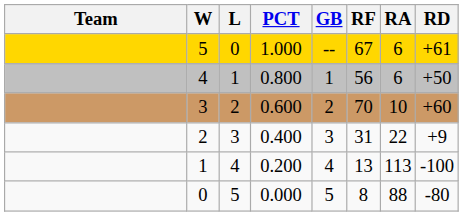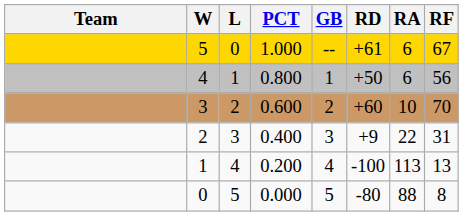columns swapped: (363, 19) <-> (437, 19)
